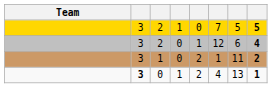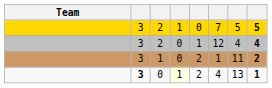(238, 44) 6 -> (238, 44) 4
(179, 75) no background -> (179, 75) lightyellow background
